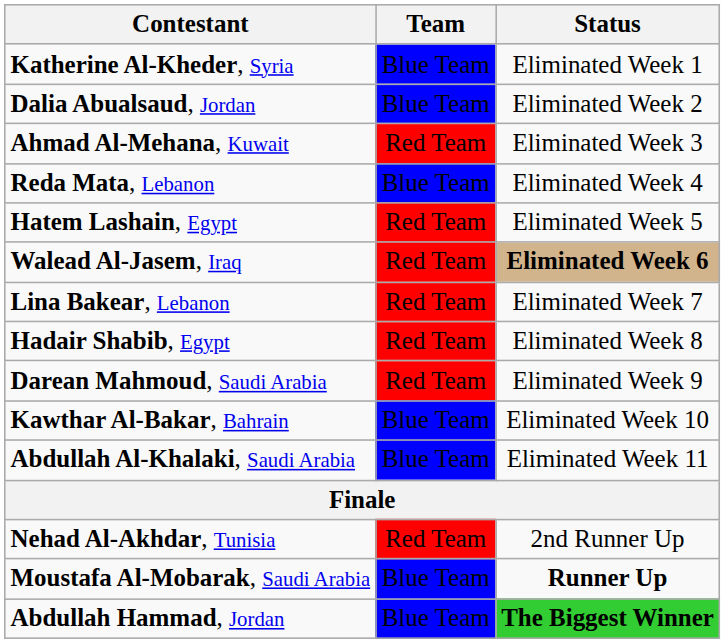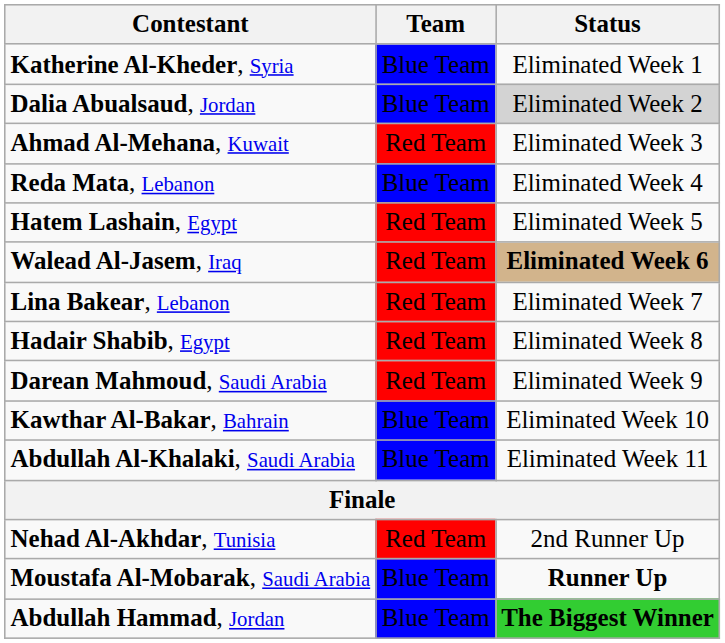(608, 103) no background -> (608, 103) lightgrey background
